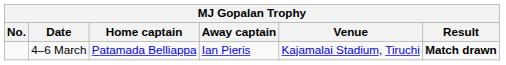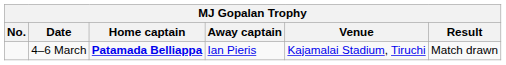(144, 50) normal -> (147, 50) bold
(461, 50) bold -> (464, 50) normal
